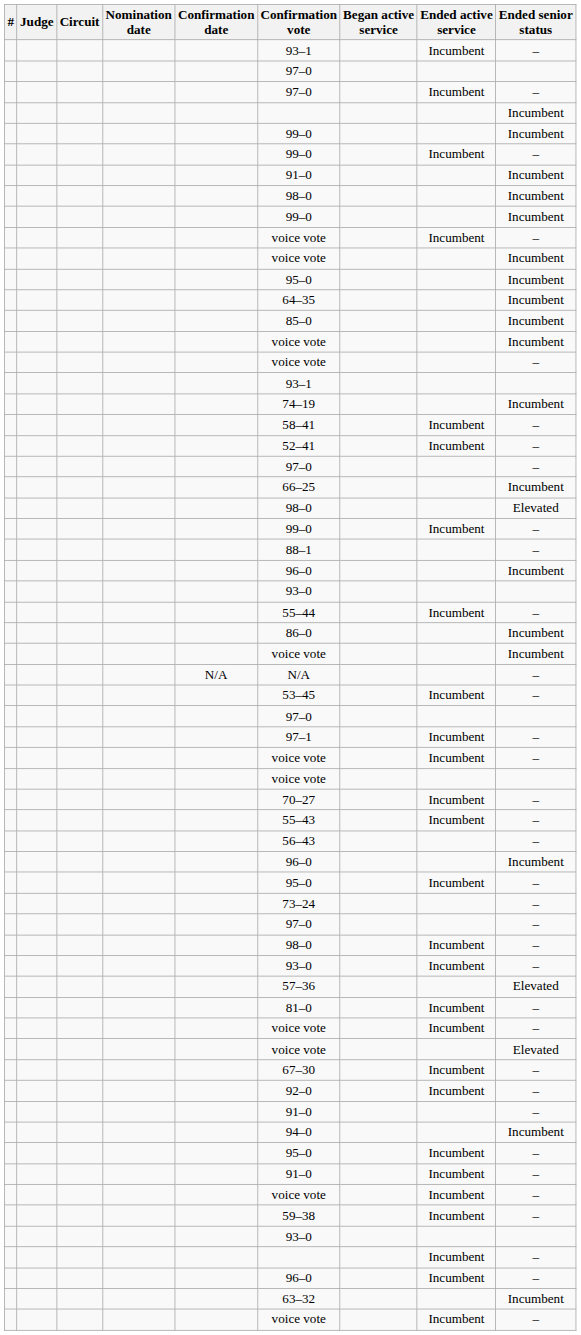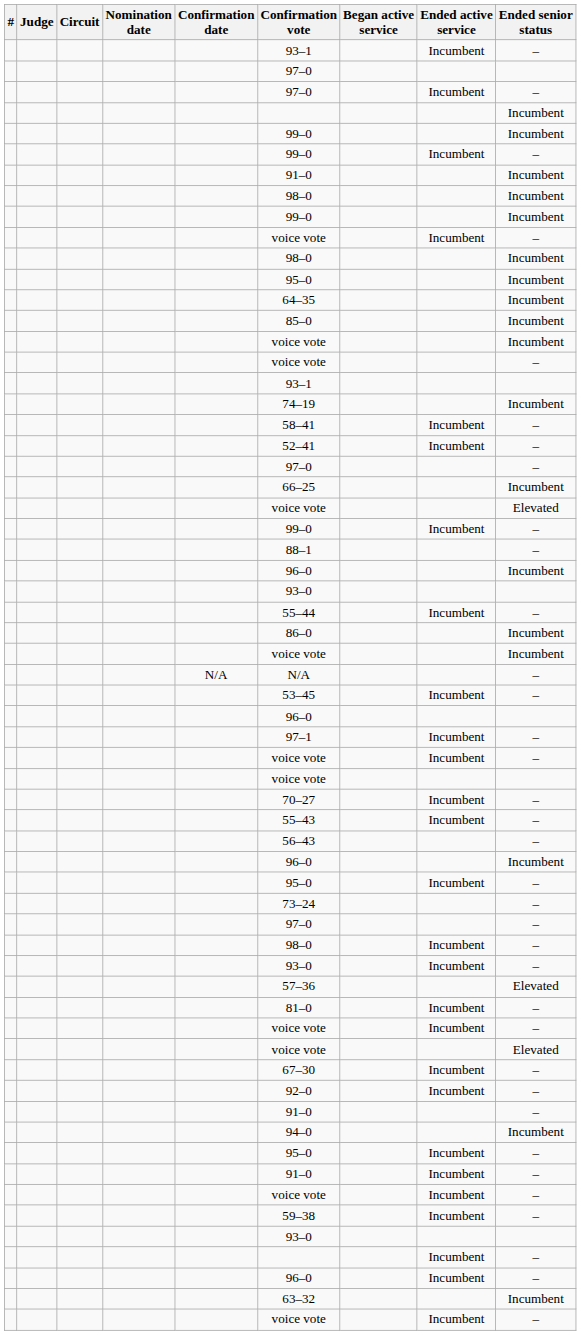(299, 258) voice vote -> (299, 258) 98–0
(299, 508) 98–0 -> (299, 508) voice vote
(299, 716) 97–0 -> (299, 716) 96–0
